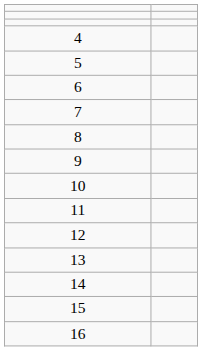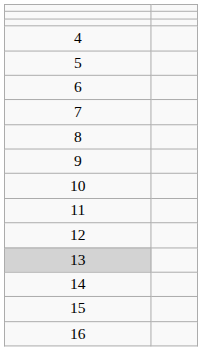(78, 259) no background -> (78, 259) lightgrey background
